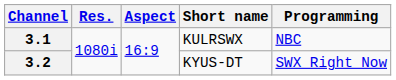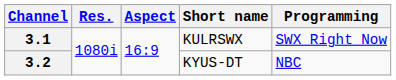(288, 40) NBC -> (331, 40) SWX Right Now
(331, 63) SWX Right Now -> (288, 63) NBC
